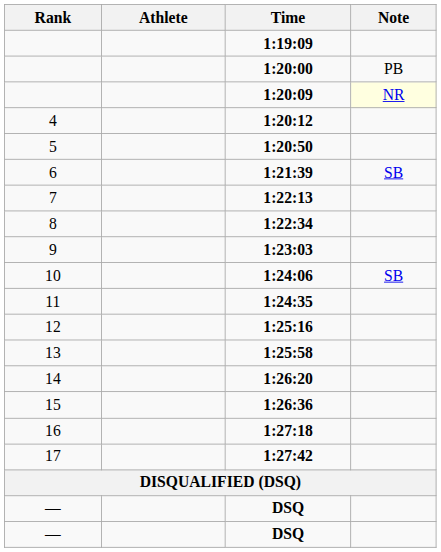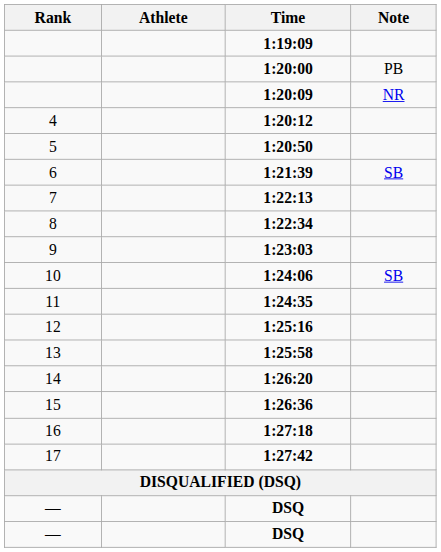(394, 94) lightyellow background -> (394, 94) no background
